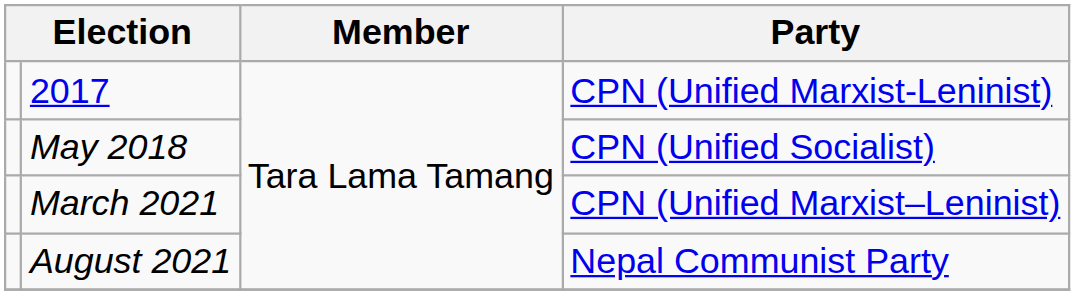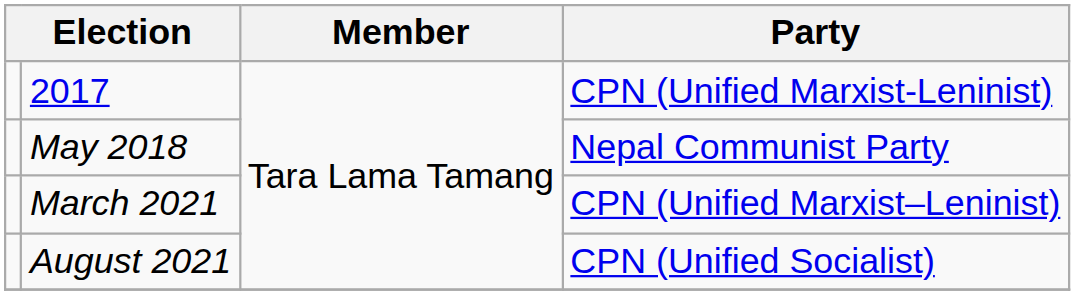(753, 146) CPN (Unified Socialist) -> (760, 146) Nepal Communist Party
(760, 260) Nepal Communist Party -> (753, 260) CPN (Unified Socialist)
